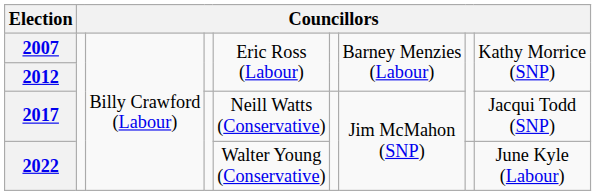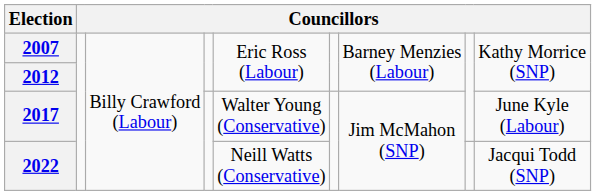(271, 116) Neill Watts (Conservative) -> (271, 116) Walter Young (Conservative)
(532, 116) Jacqui Todd (SNP) -> (532, 116) June Kyle (Labour)
(271, 165) Walter Young (Conservative) -> (271, 165) Neill Watts (Conservative)
(532, 165) June Kyle (Labour) -> (532, 165) Jacqui Todd (SNP)
